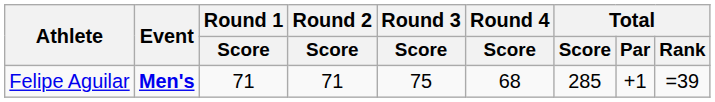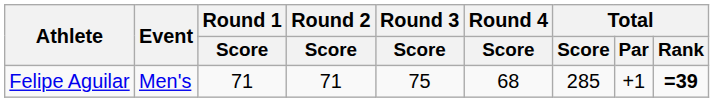(167, 82) bold -> (165, 82) normal
(682, 82) normal -> (681, 82) bold
